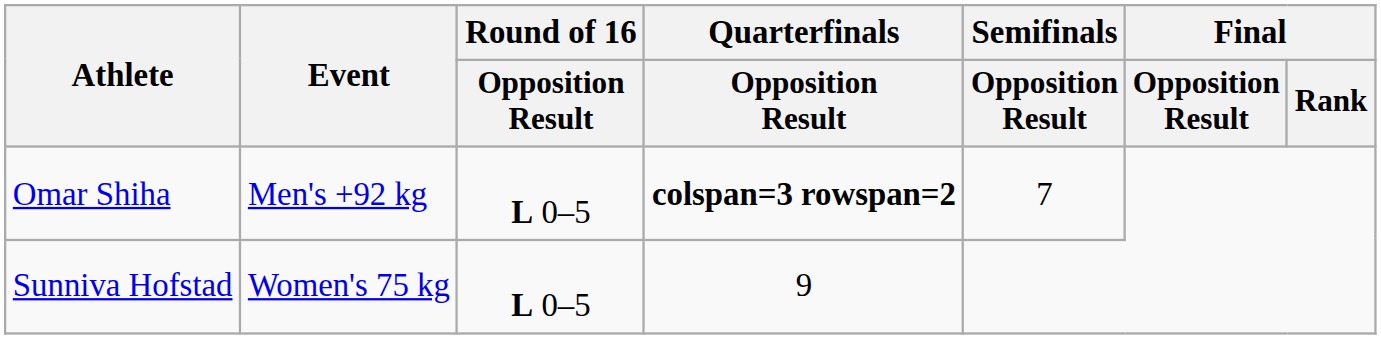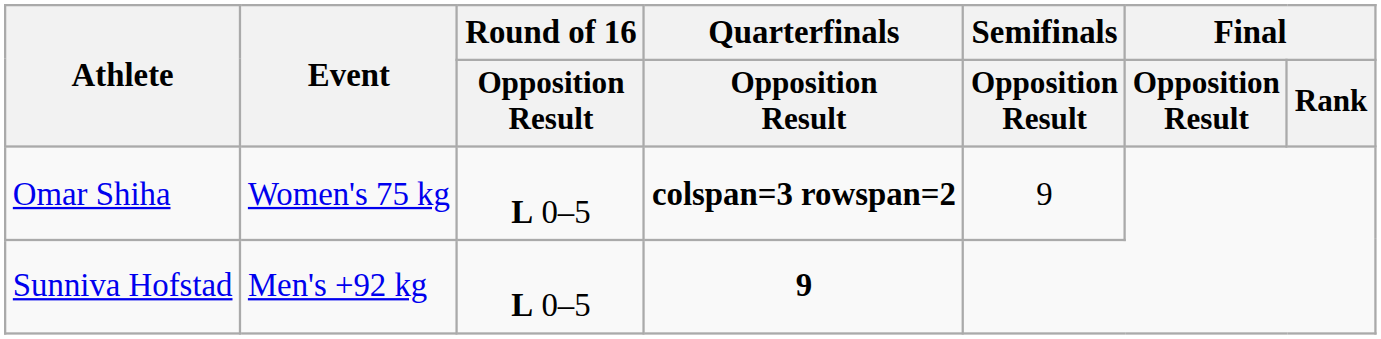(338, 193) Men's +92 kg -> (349, 193) Women's 75 kg
(1045, 193) 7 -> (1045, 193) 9
(349, 286) Women's 75 kg -> (338, 286) Men's +92 kg
(804, 286) normal -> (804, 286) bold
